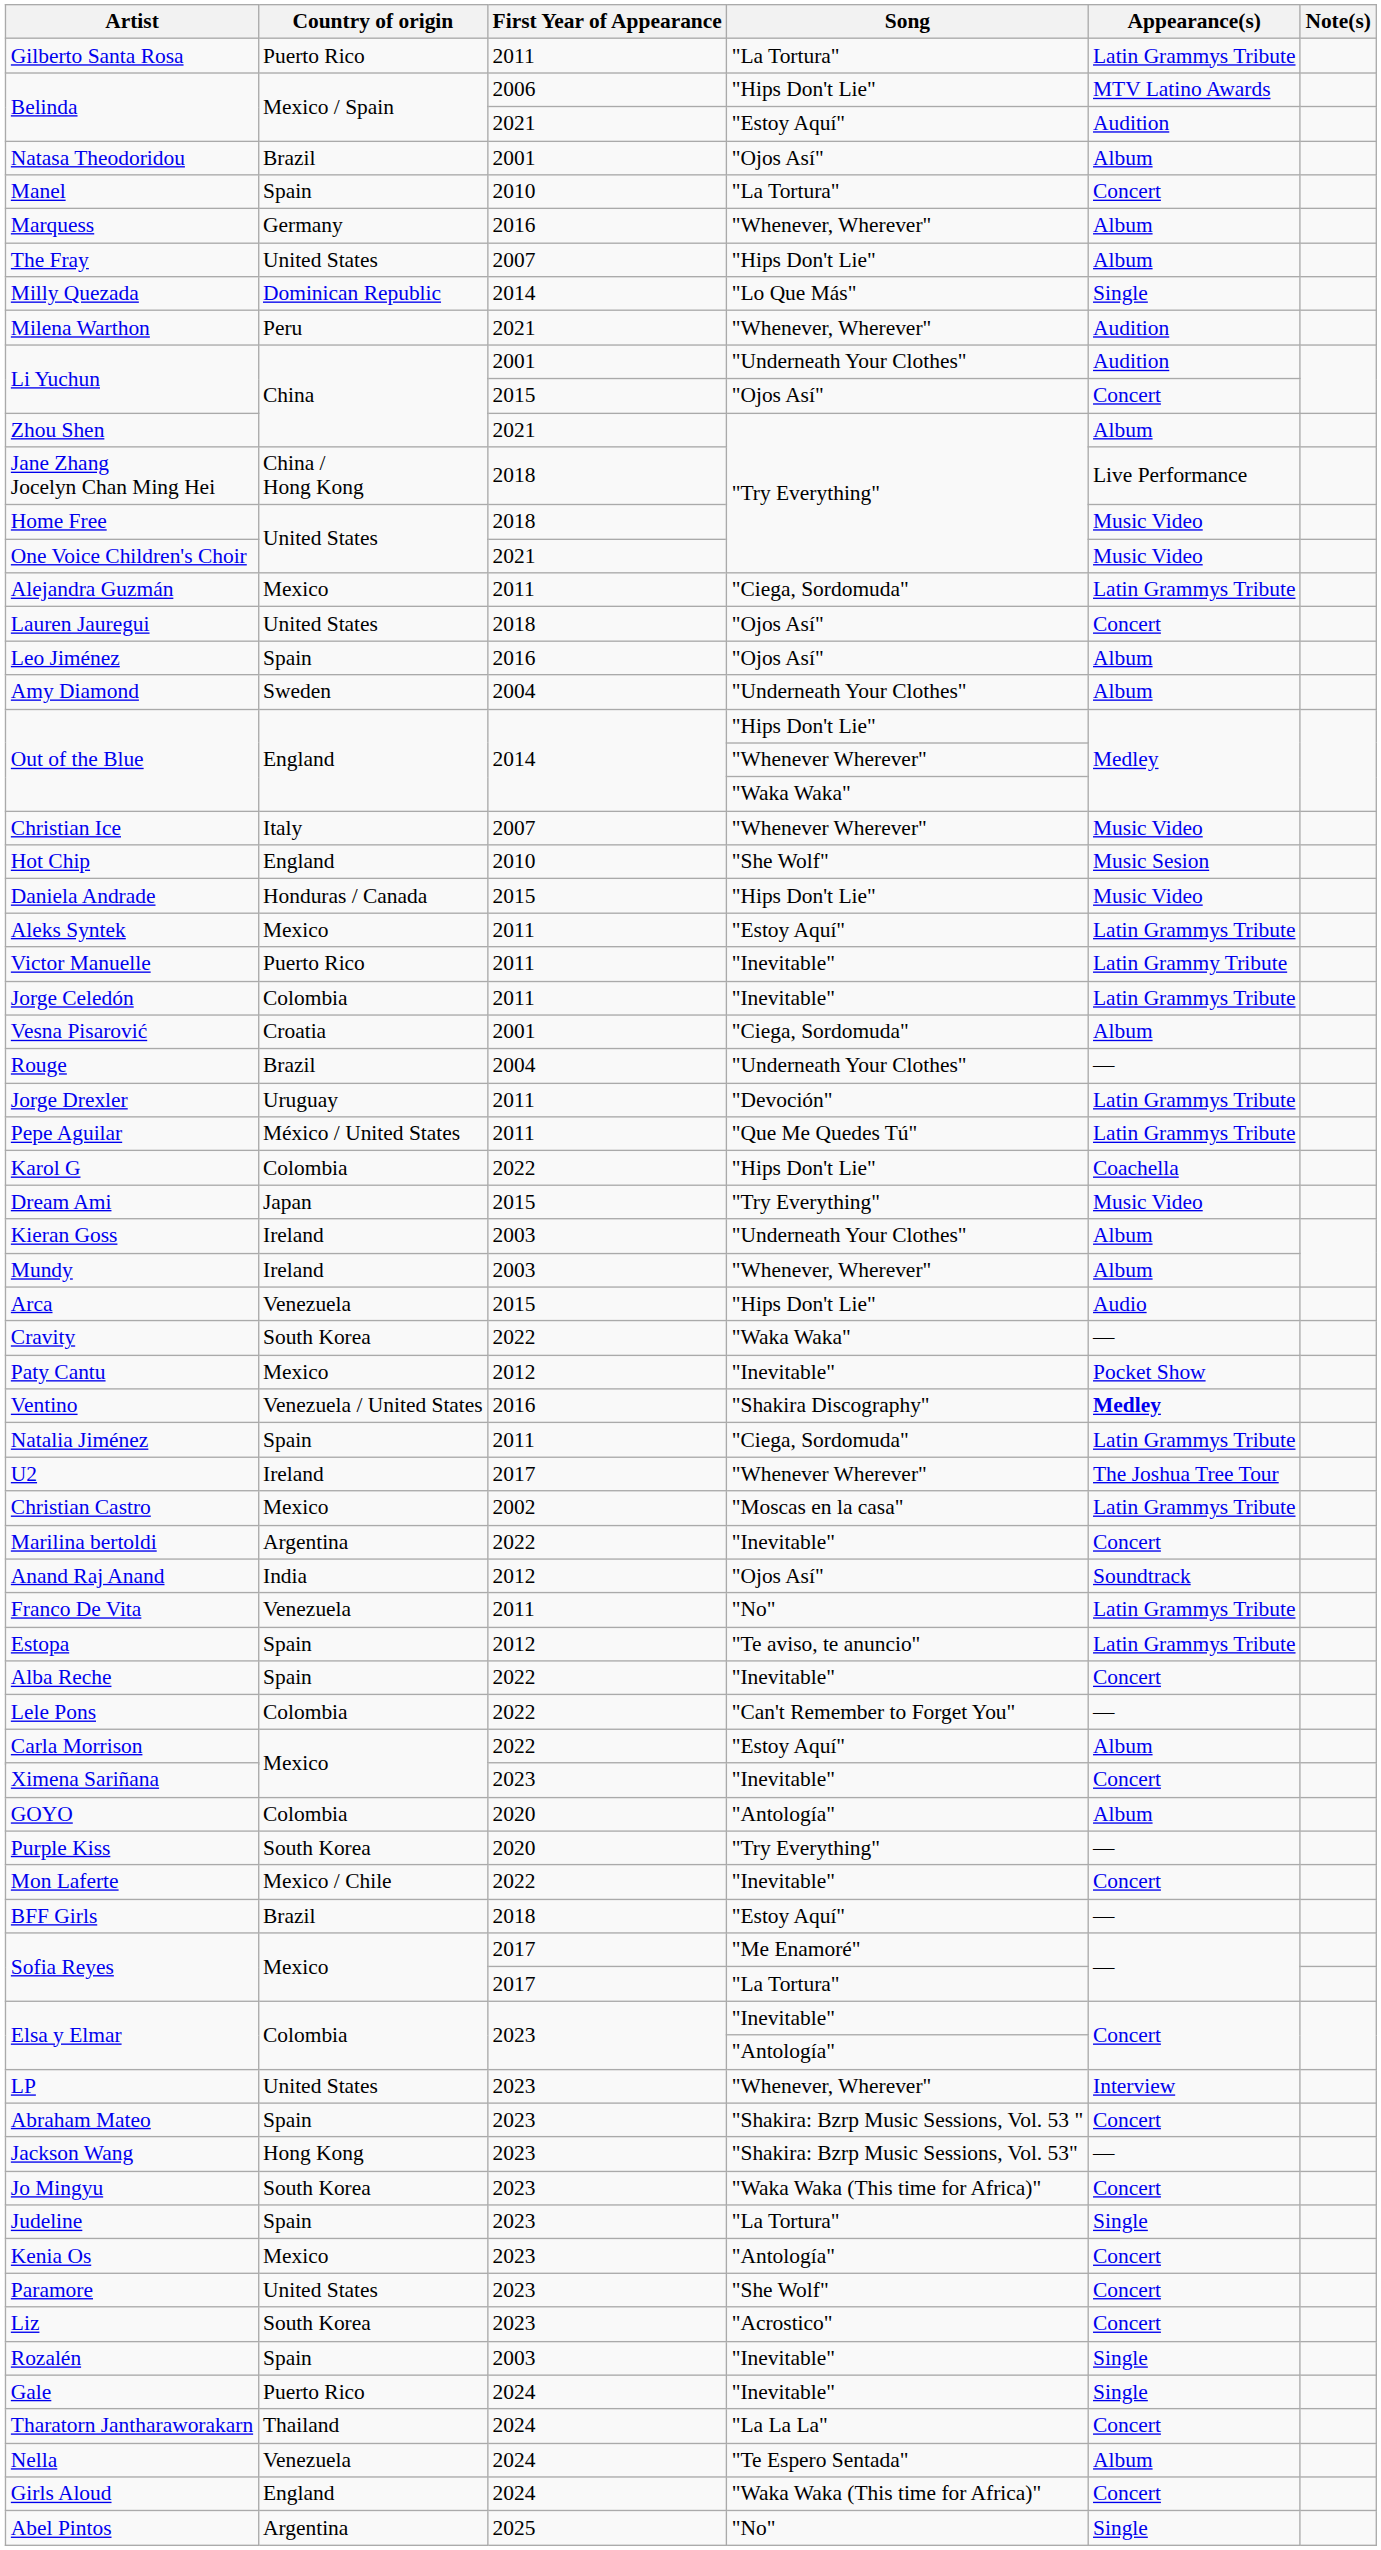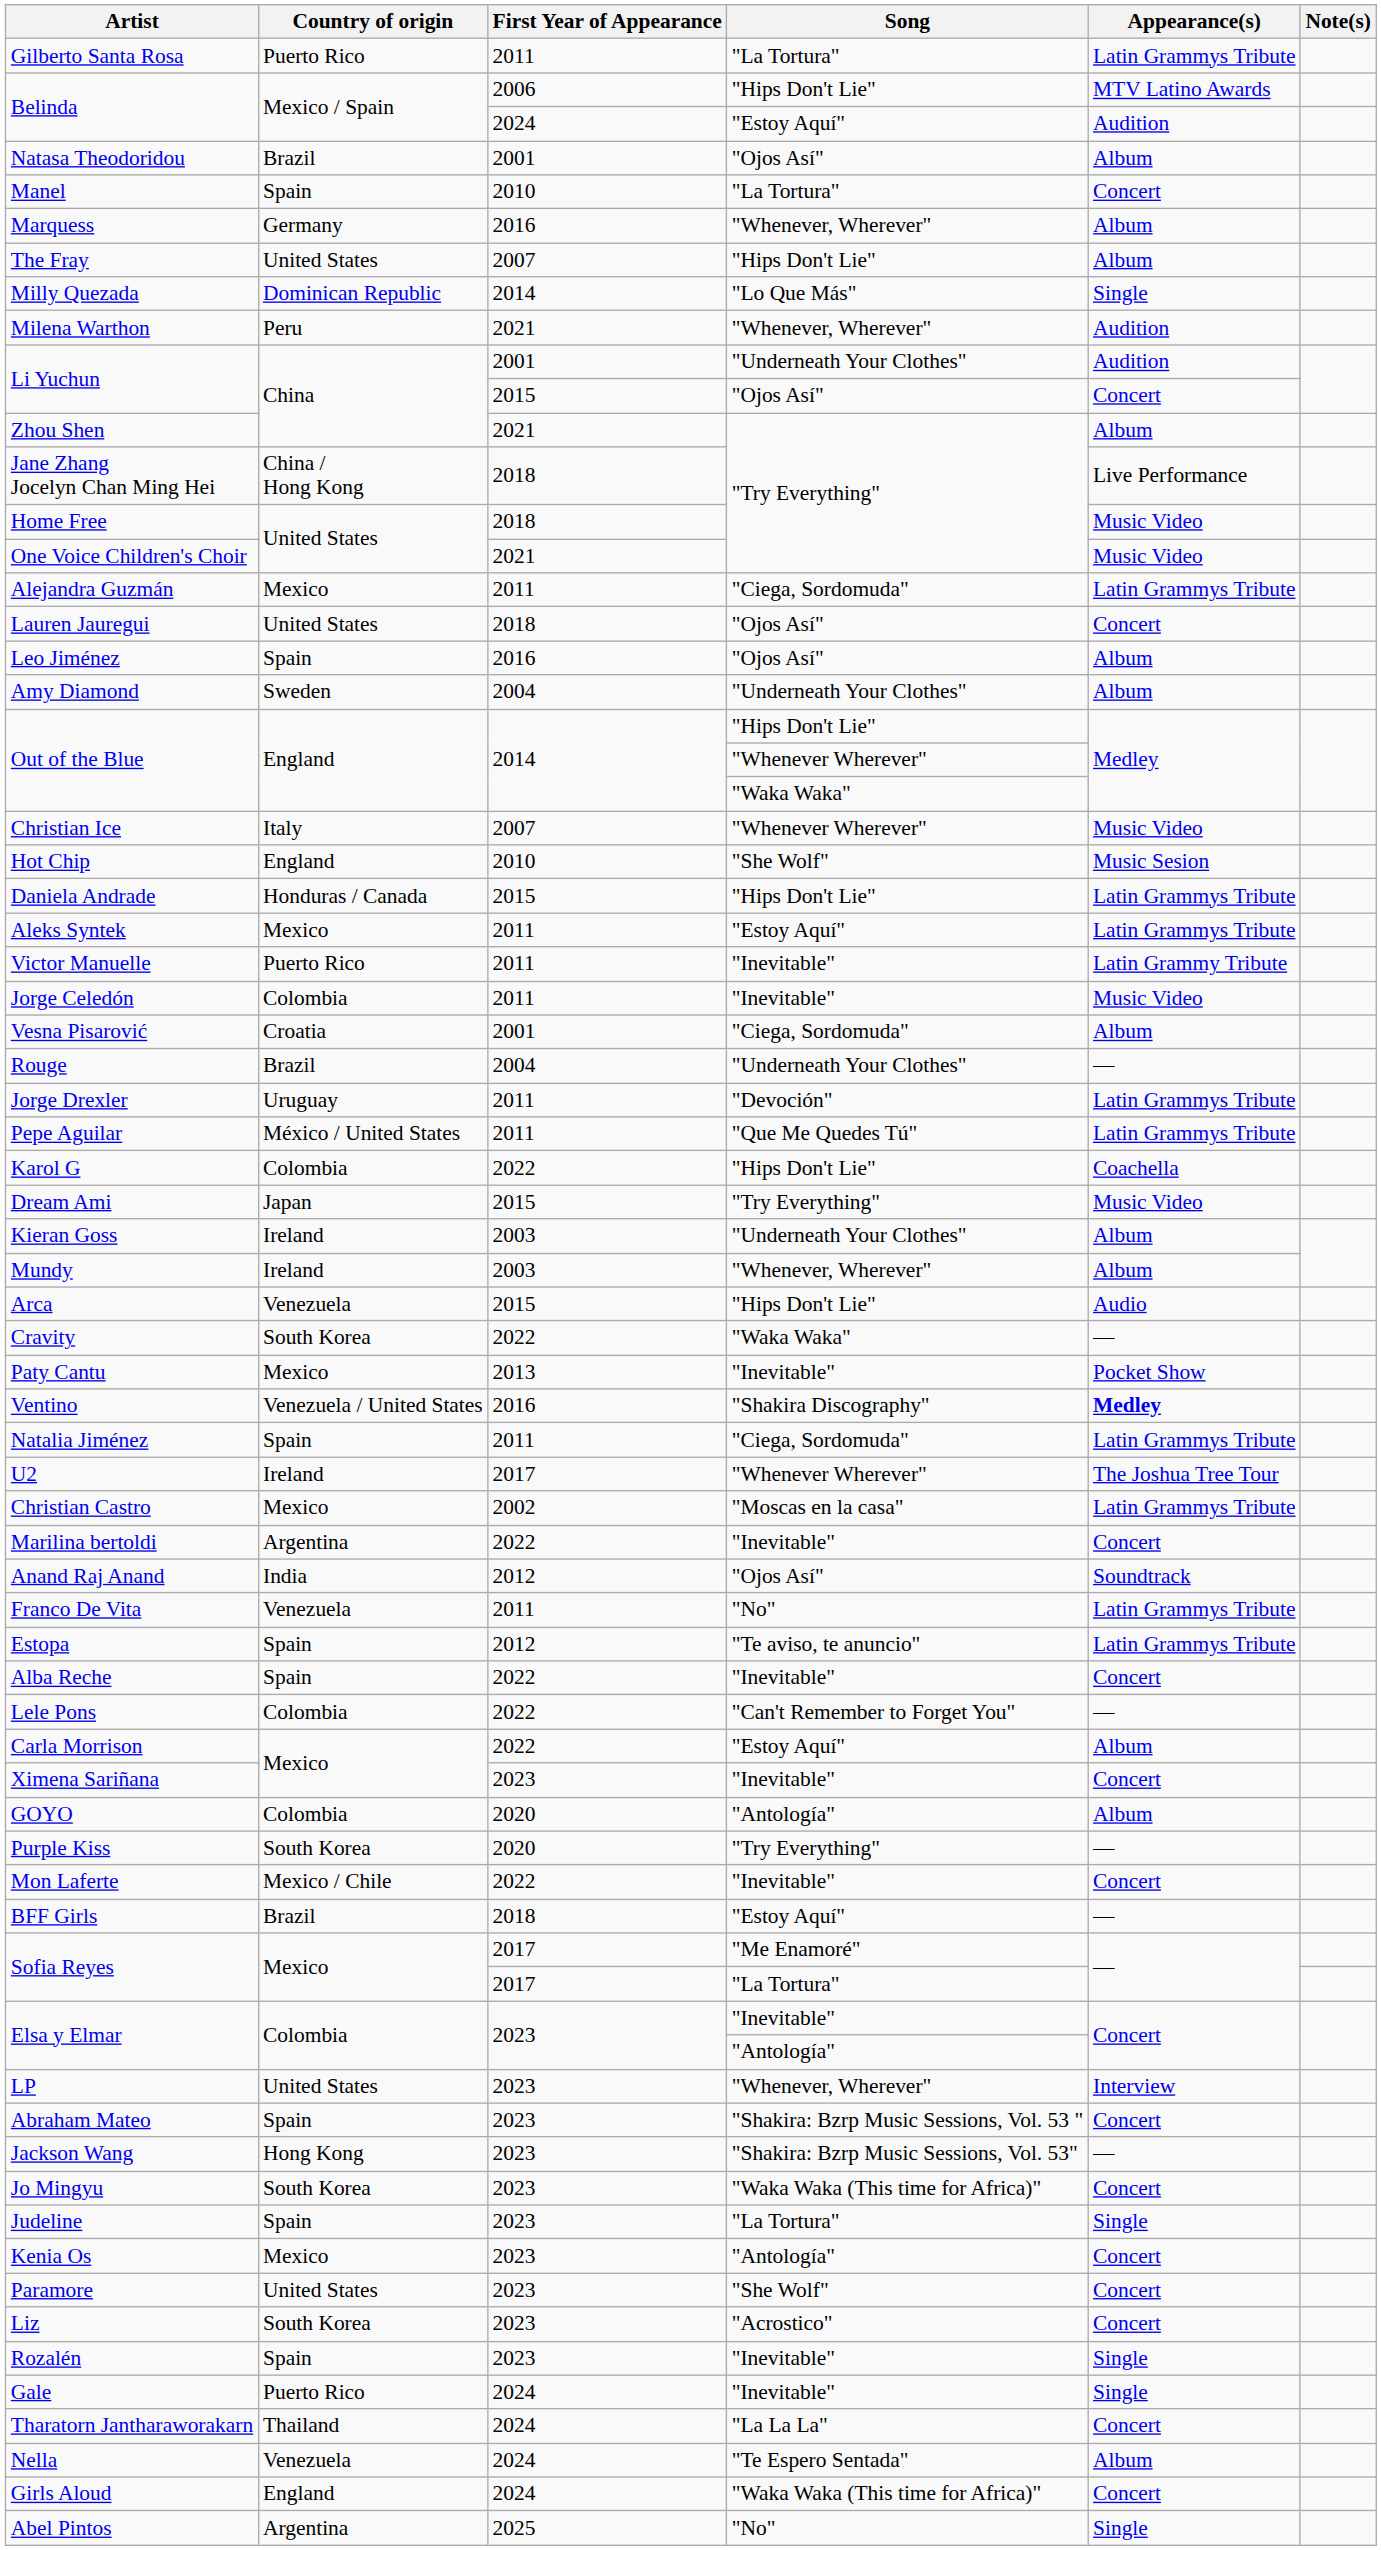(514, 123) 2021 -> (514, 123) 2024
(1148, 895) Music Video -> (1194, 895) Latin Grammys Tribute
(1194, 997) Latin Grammys Tribute -> (1148, 997) Music Video
(514, 1371) 2012 -> (514, 1371) 2013
(514, 2357) 2003 -> (514, 2357) 2023
